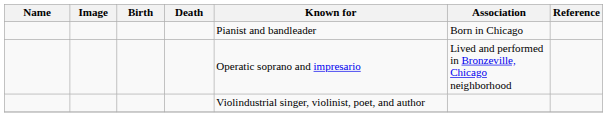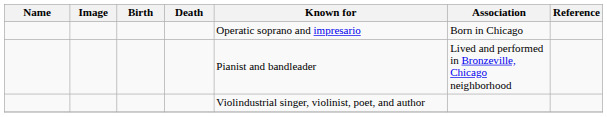(266, 30) Pianist and bandleader -> (289, 30) Operatic soprano and impresario
(289, 66) Operatic soprano and impresario -> (266, 66) Pianist and bandleader
